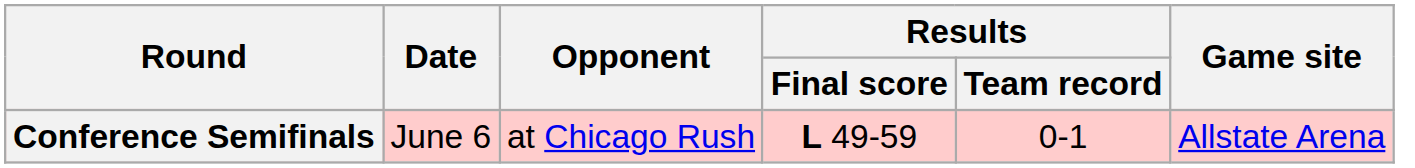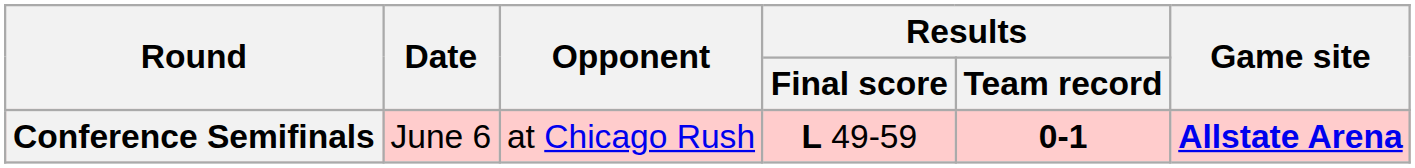(1063, 135) normal -> (1063, 135) bold
(1282, 135) normal -> (1290, 135) bold
